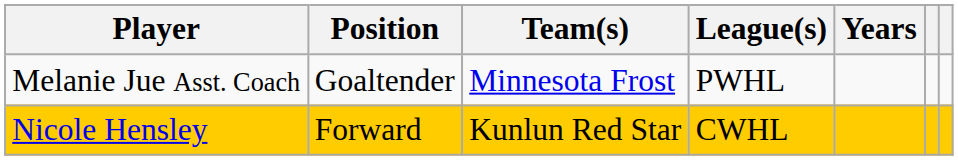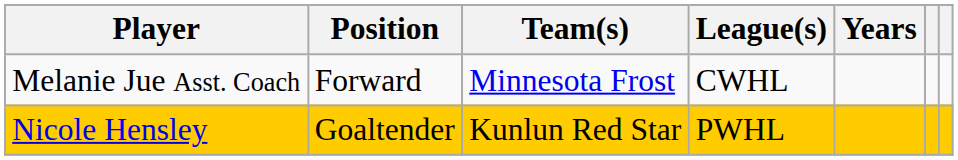(385, 79) Goaltender -> (368, 79) Forward
(740, 79) PWHL -> (742, 79) CWHL
(368, 129) Forward -> (385, 129) Goaltender
(742, 129) CWHL -> (740, 129) PWHL
